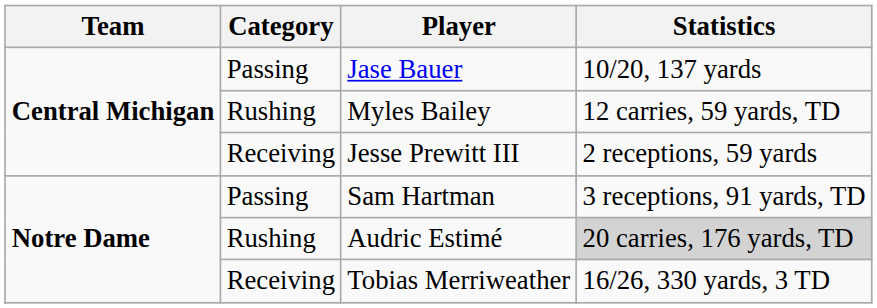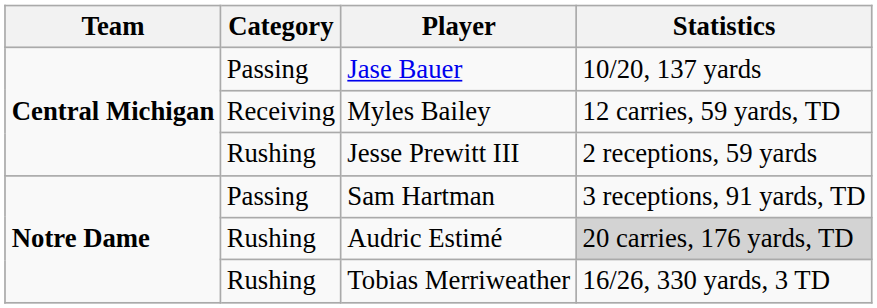(271, 111) Rushing -> (281, 111) Receiving
(281, 153) Receiving -> (271, 153) Rushing
(281, 280) Receiving -> (271, 280) Rushing
